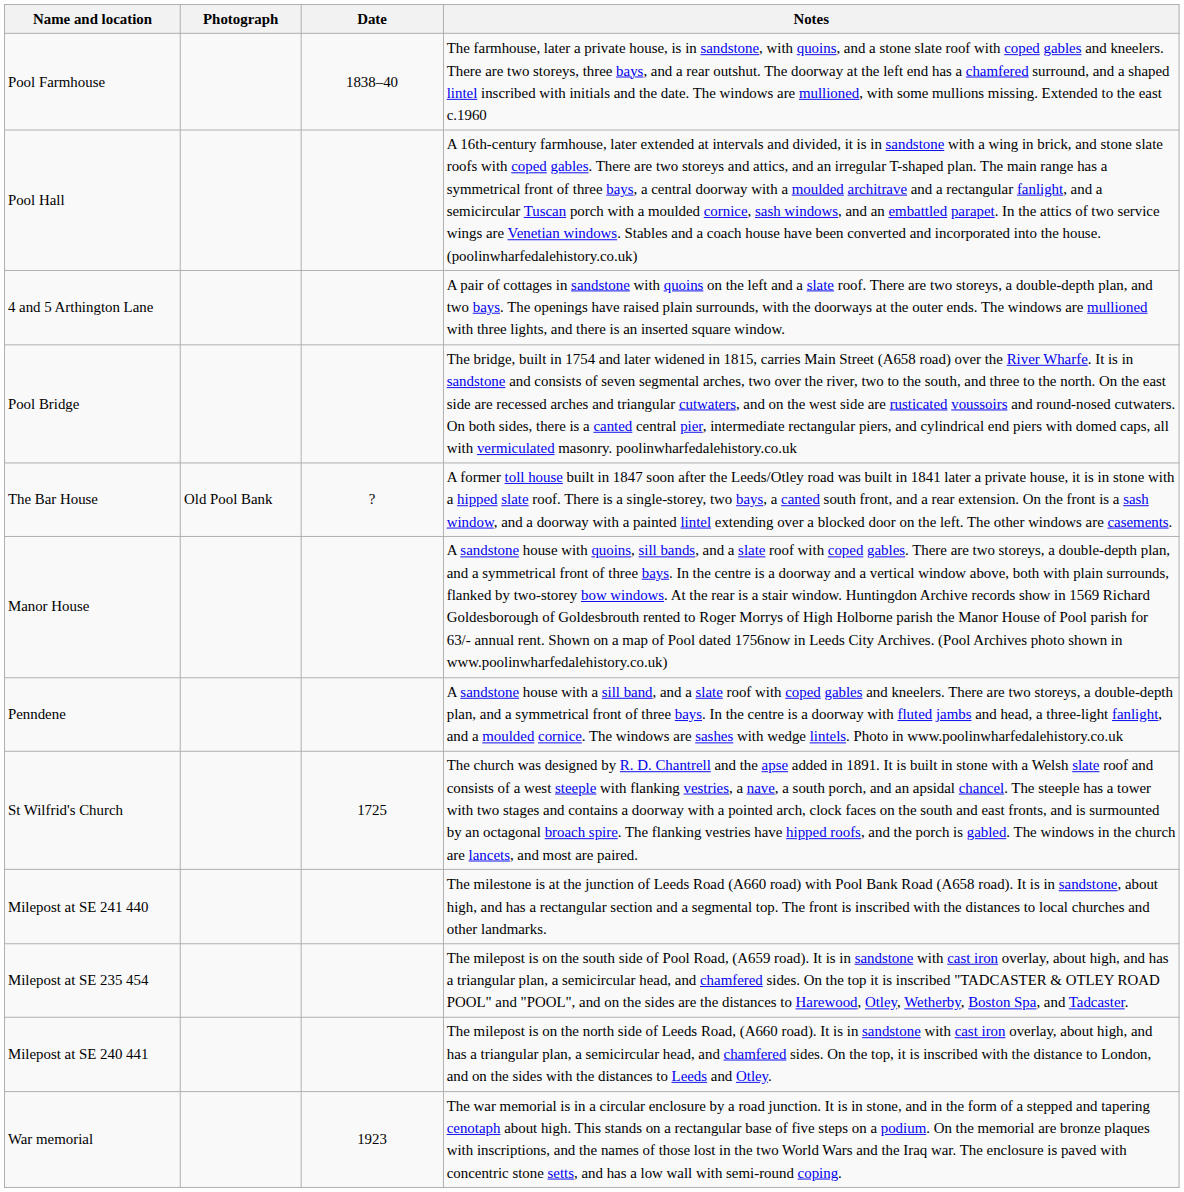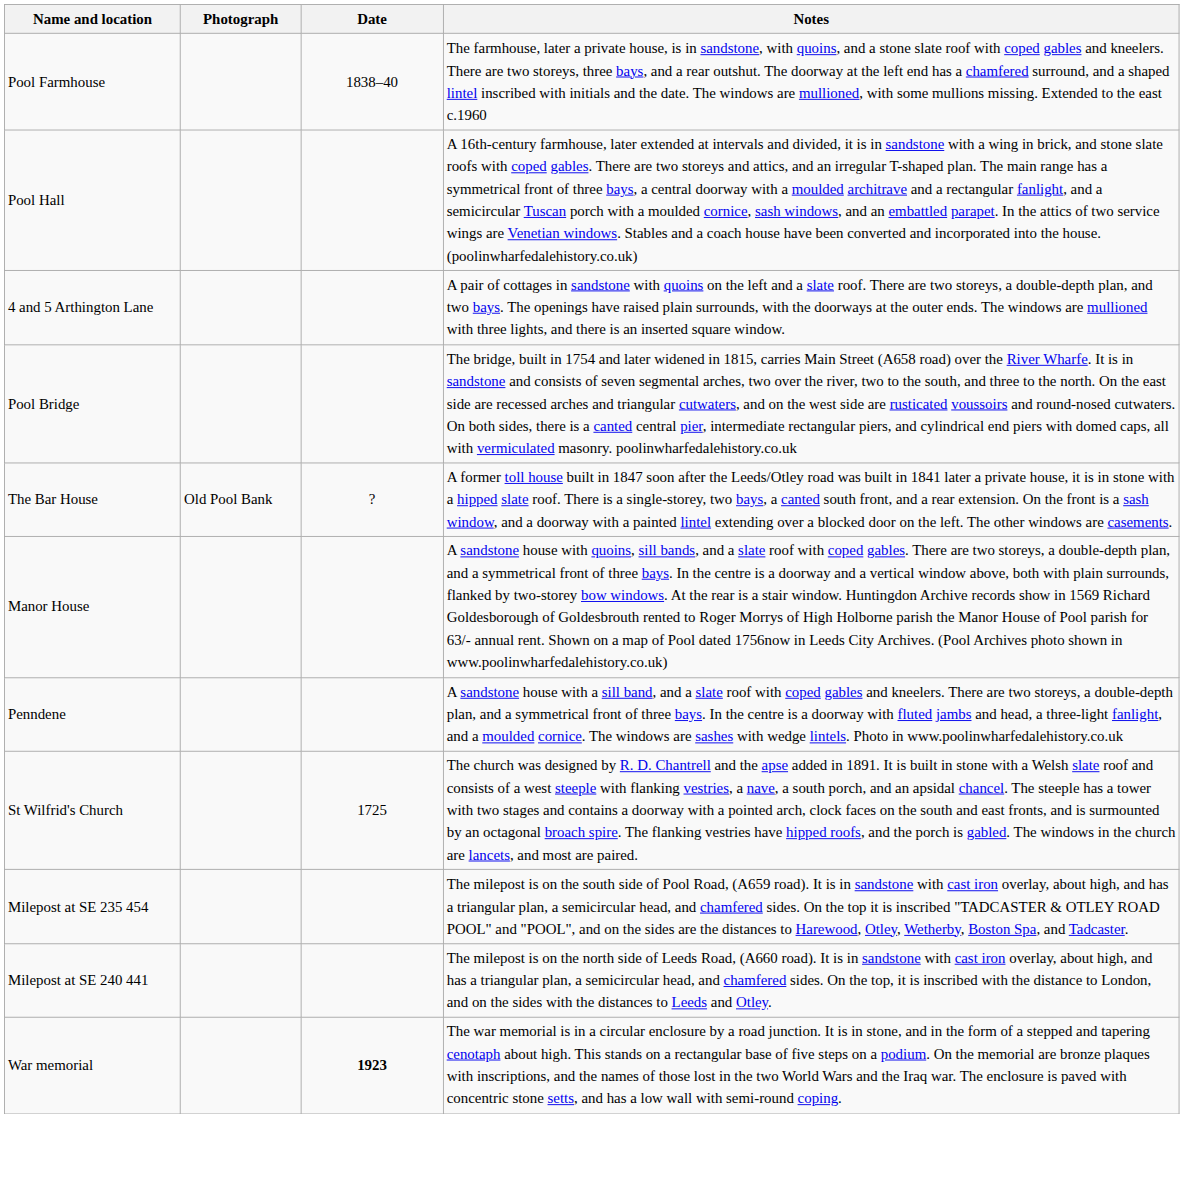- row: (78, 906)
(372, 1139) normal -> (372, 1065) bold
